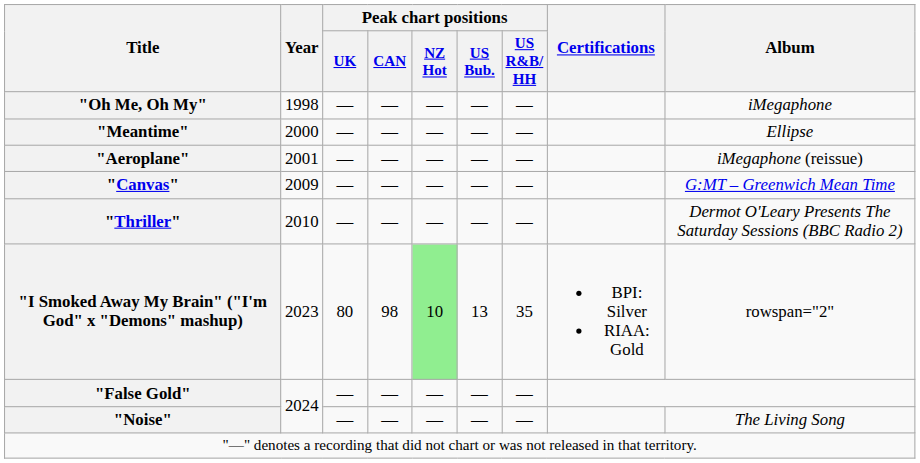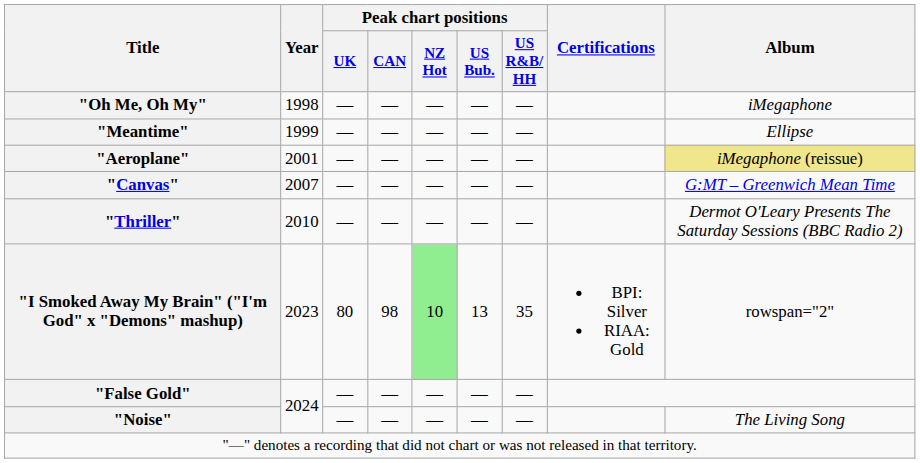(302, 131) 2000 -> (302, 131) 1999
(790, 158) no background -> (790, 158) khaki background
(302, 185) 2009 -> (302, 185) 2007
